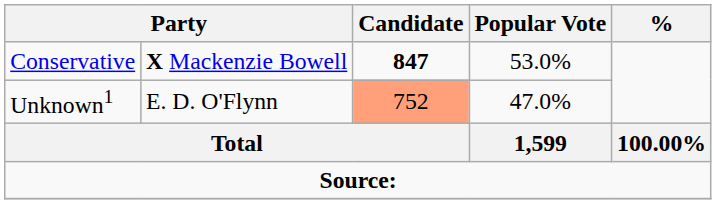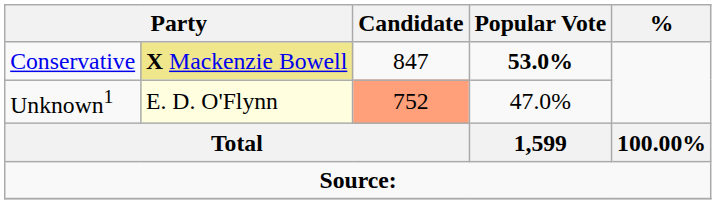(247, 60) no background -> (247, 60) khaki background
(411, 60) bold -> (411, 60) normal
(540, 60) normal -> (540, 60) bold
(212, 101) no background -> (212, 101) lightyellow background
